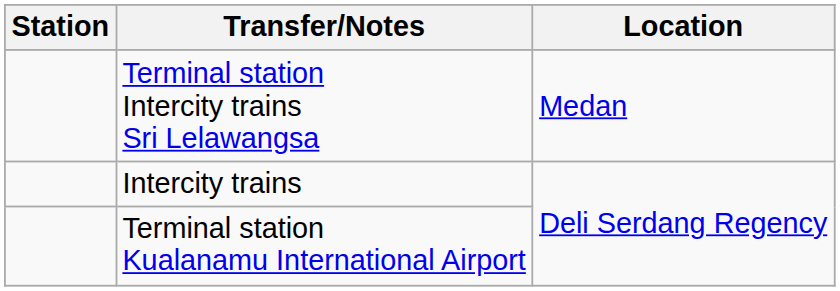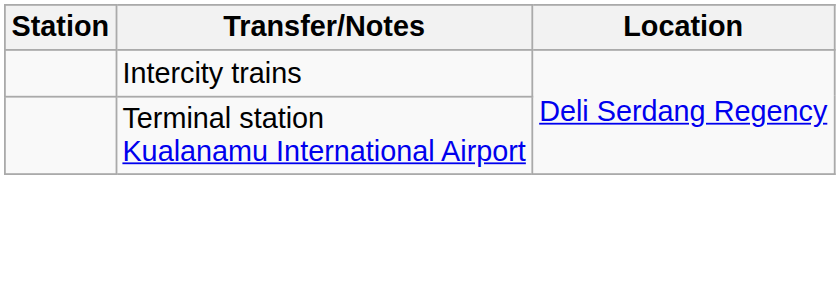- row: (223, 105)
